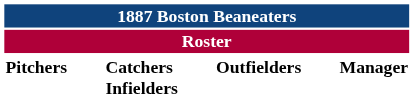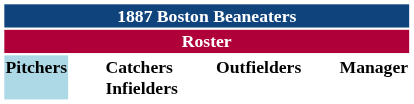(36, 66) no background -> (36, 66) lightblue background
